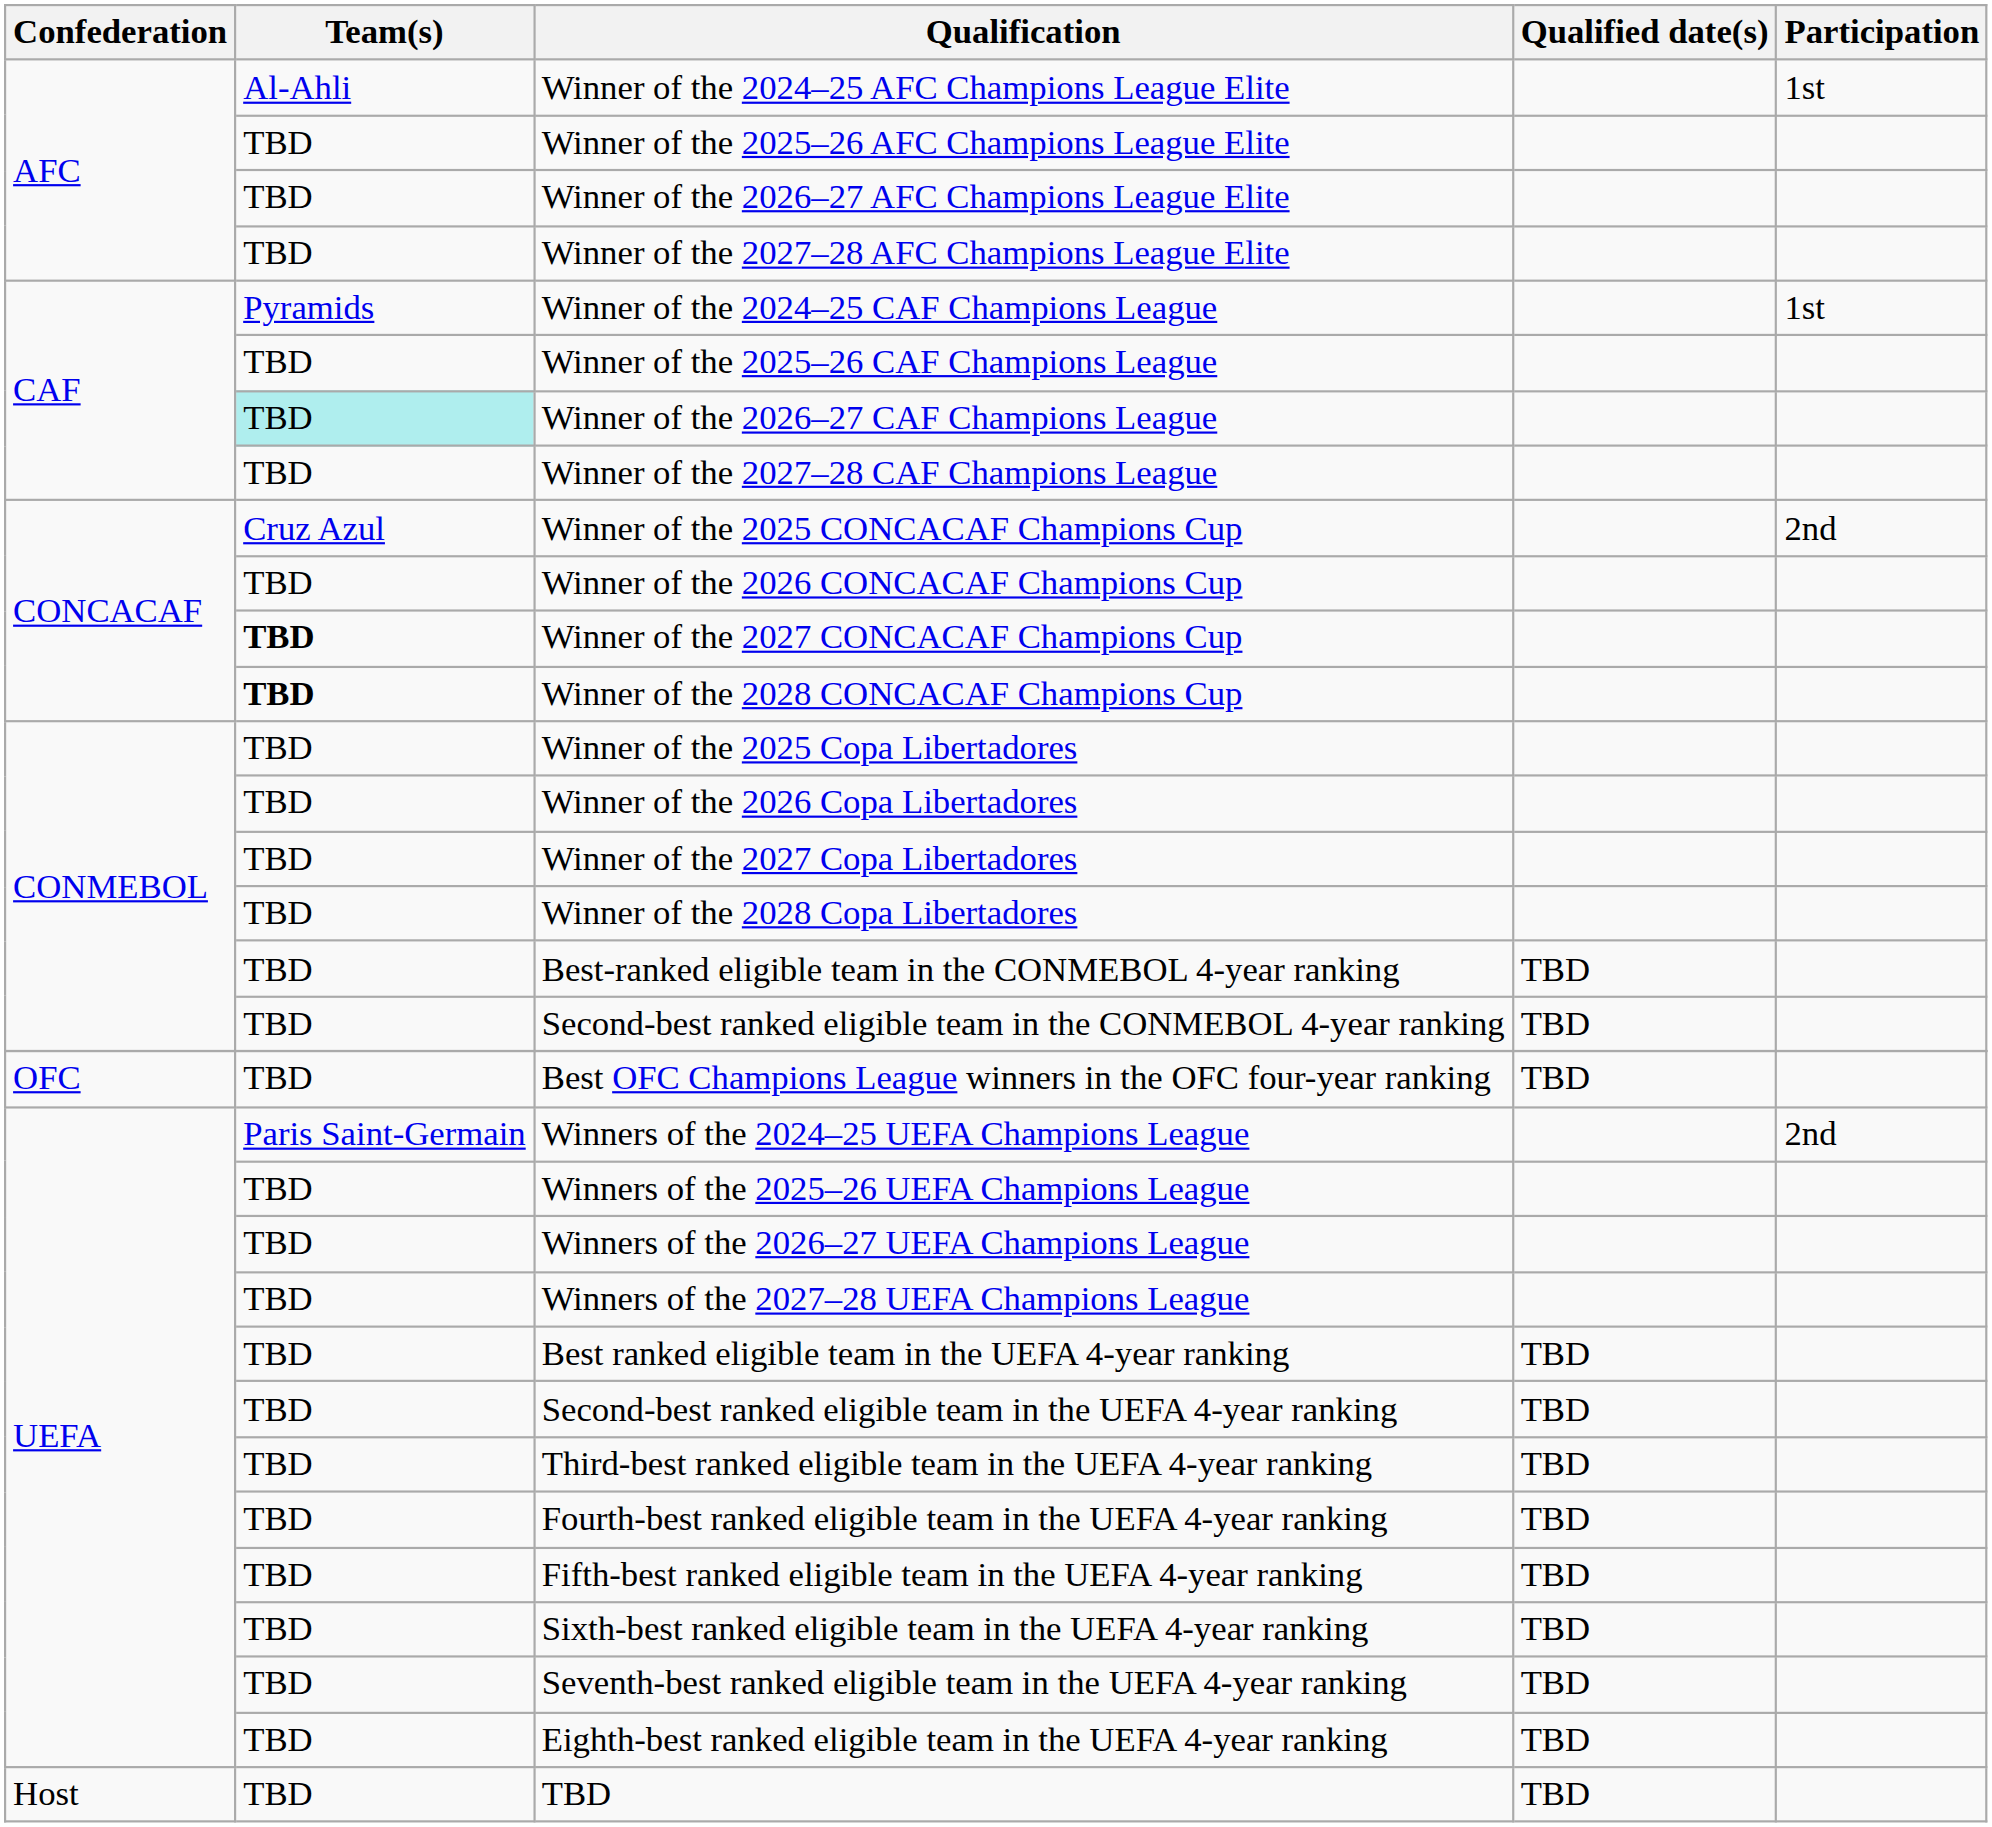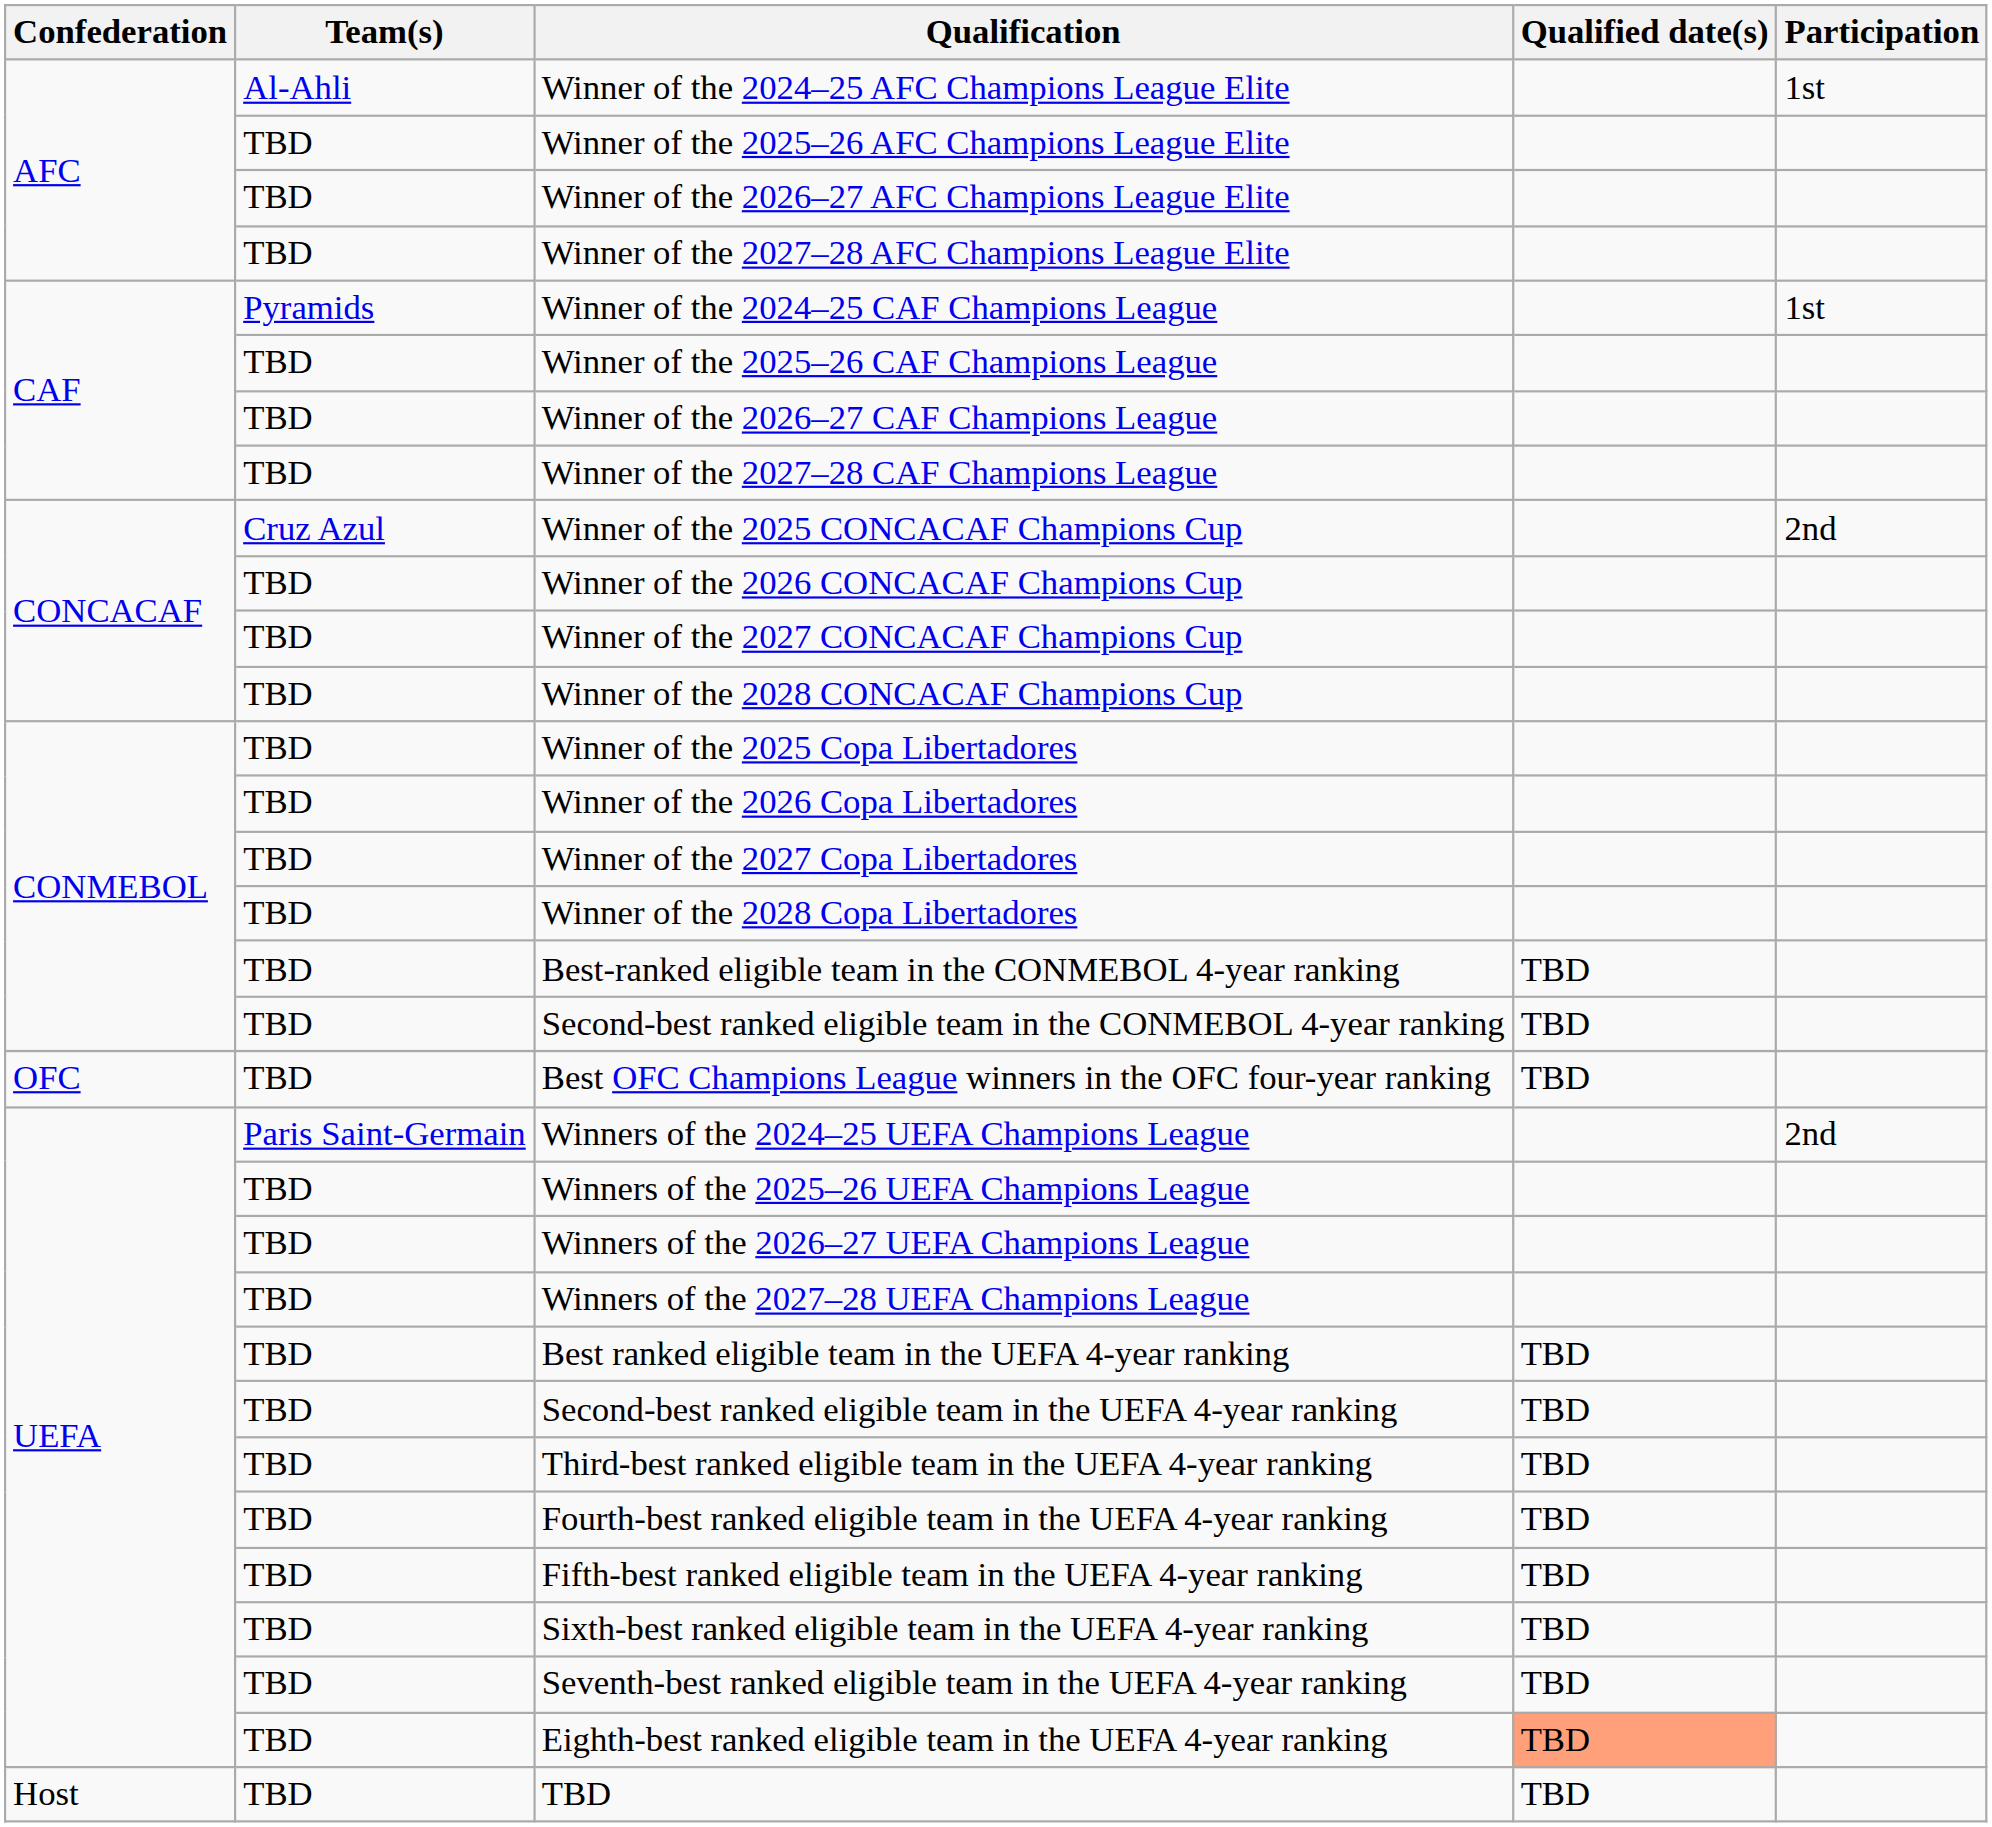(278, 417) paleturquoise background -> (278, 417) no background
(279, 637) bold -> (278, 637) normal
(279, 692) bold -> (278, 692) normal
(1555, 1739) no background -> (1555, 1739) lightsalmon background
